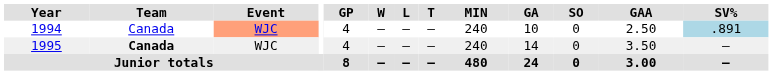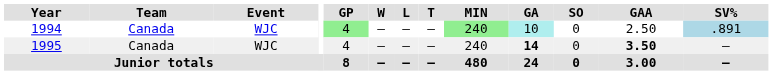(266, 29) lightsalmon background -> (266, 29) no background
(346, 29) no background -> (346, 29) lightgreen background
(476, 29) no background -> (476, 29) lightgreen background
(531, 29) no background -> (531, 29) paleturquoise background
(151, 46) bold -> (151, 46) normal
(531, 46) normal -> (531, 46) bold
(641, 46) normal -> (641, 46) bold
